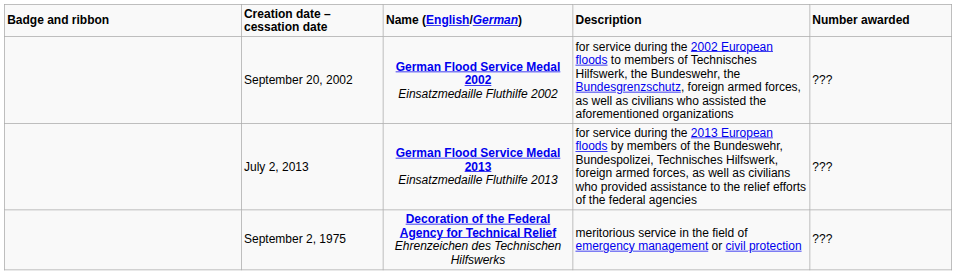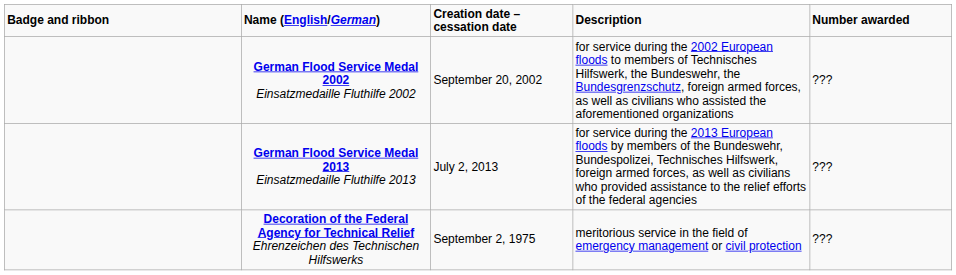columns swapped: (454, 20) <-> (287, 20)
